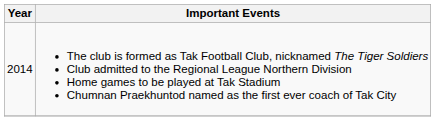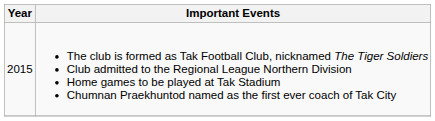(20, 69) 2014 -> (20, 69) 2015
